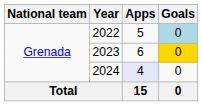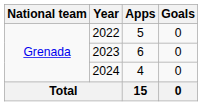(178, 33) lightblue background -> (178, 33) no background
(178, 52) gold background -> (178, 52) no background
(140, 71) lavender background -> (140, 71) no background
